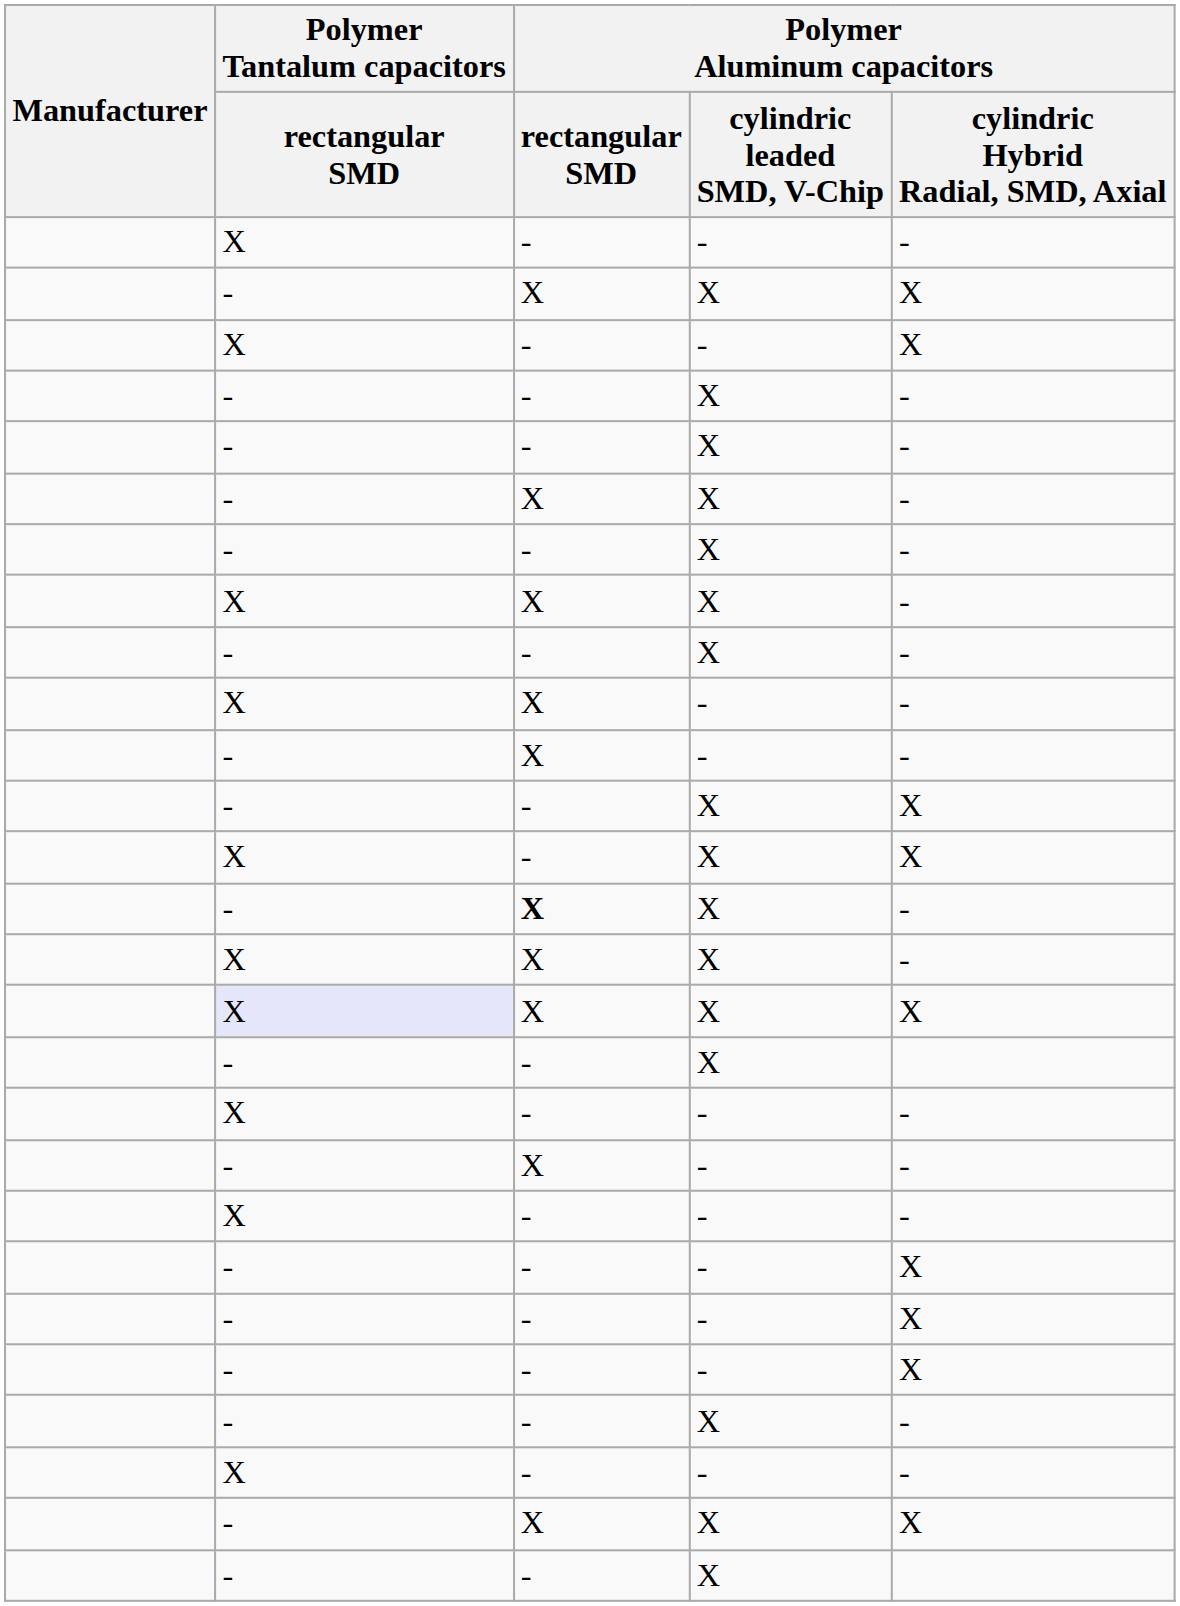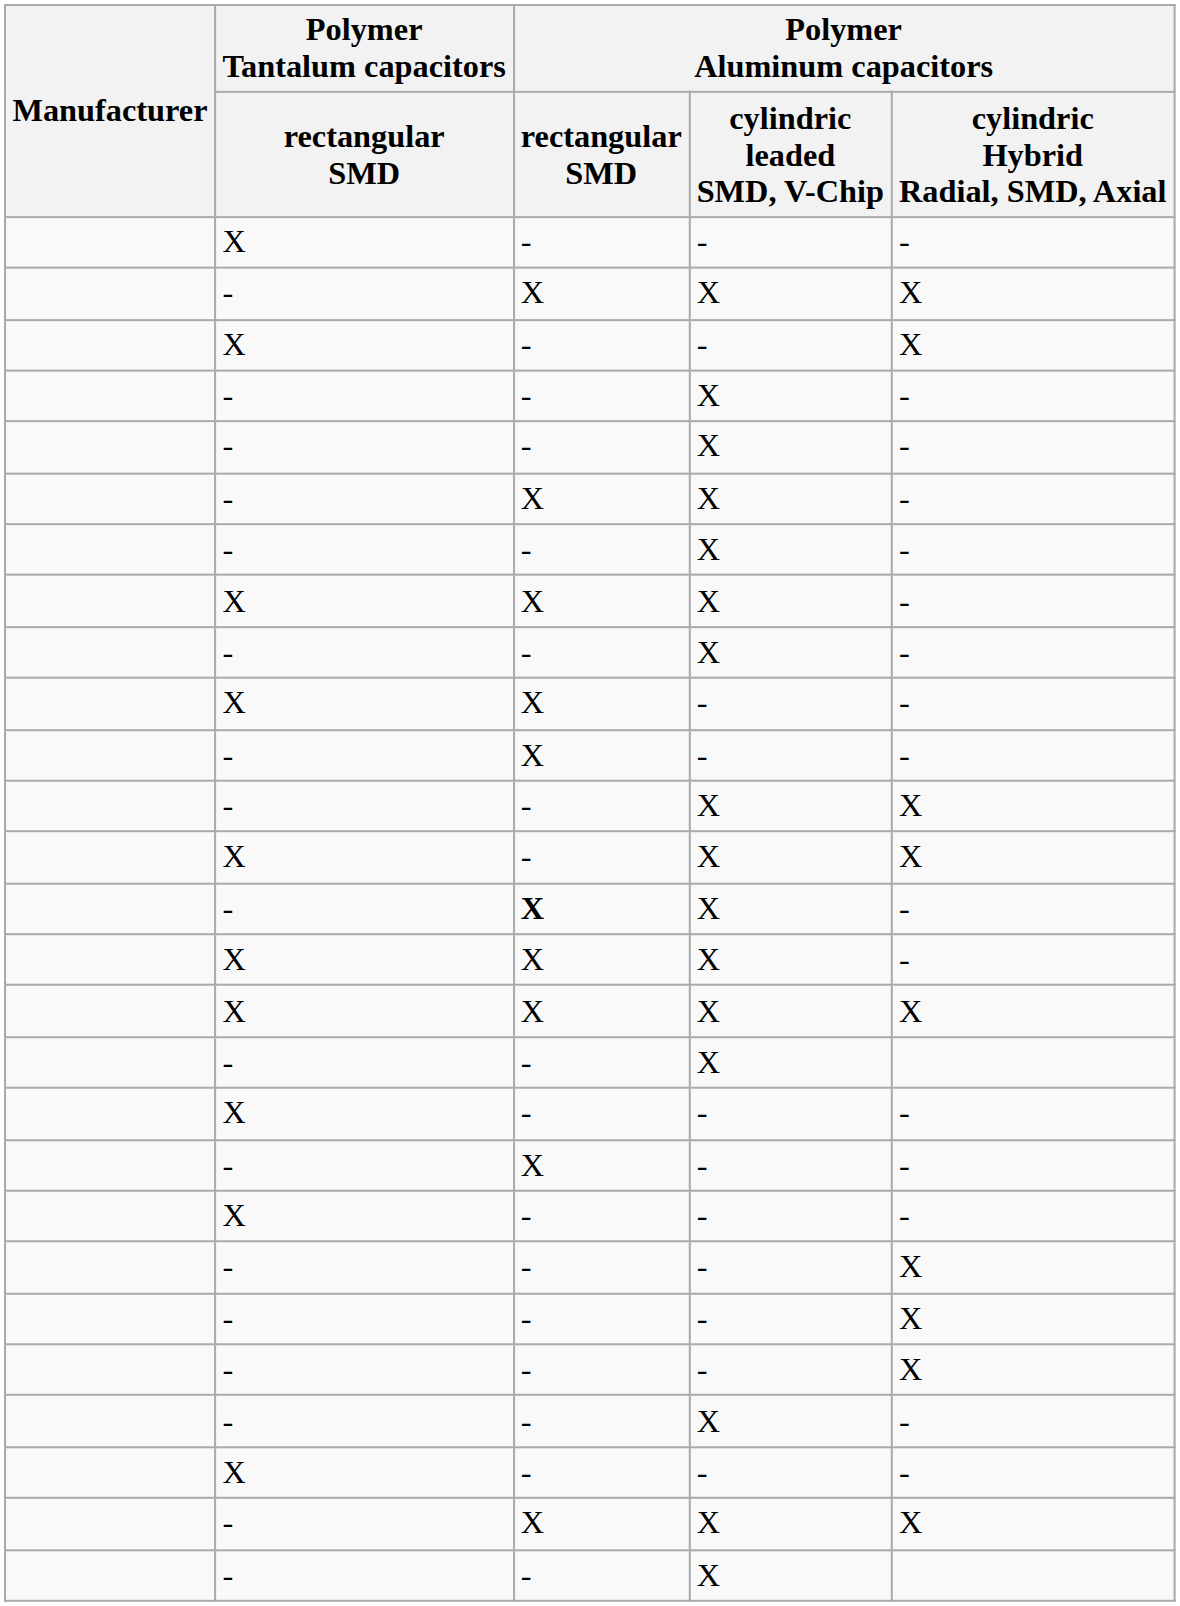(234, 1010) lavender background -> (234, 1010) no background
